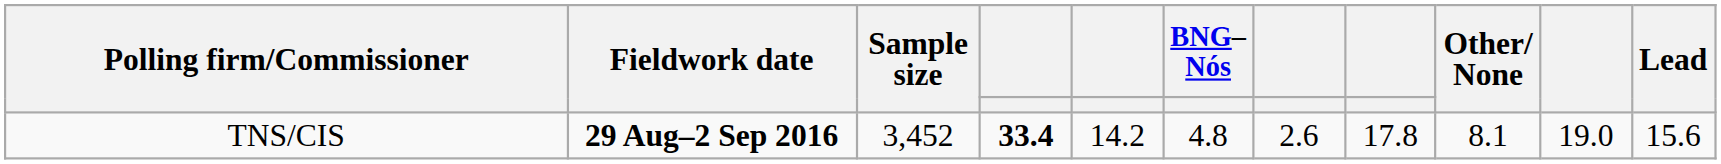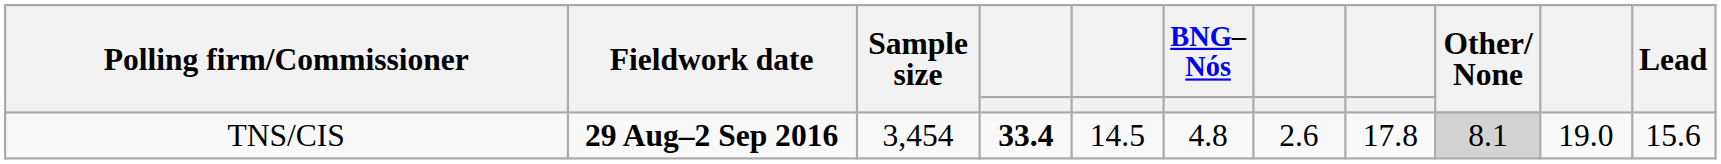(918, 135) 3,452 -> (918, 135) 3,454
(1117, 135) 14.2 -> (1117, 135) 14.5
(1488, 135) no background -> (1488, 135) lightgrey background
